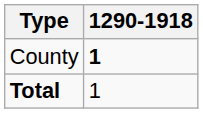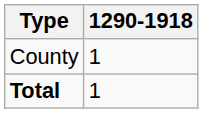(95, 56) bold -> (95, 56) normal
